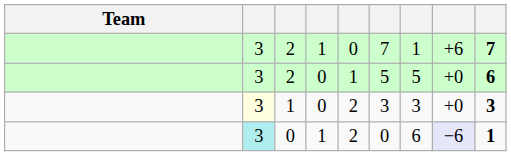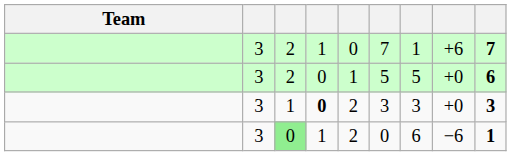(259, 106) lightyellow background -> (259, 106) no background
(322, 106) normal -> (322, 106) bold
(259, 135) paleturquoise background -> (259, 135) no background
(290, 135) no background -> (290, 135) lightgreen background
(453, 135) lavender background -> (453, 135) no background
